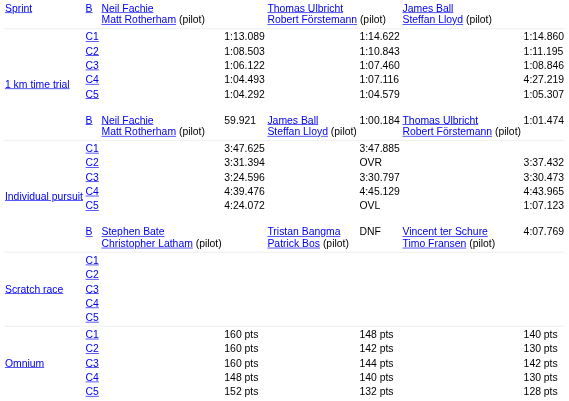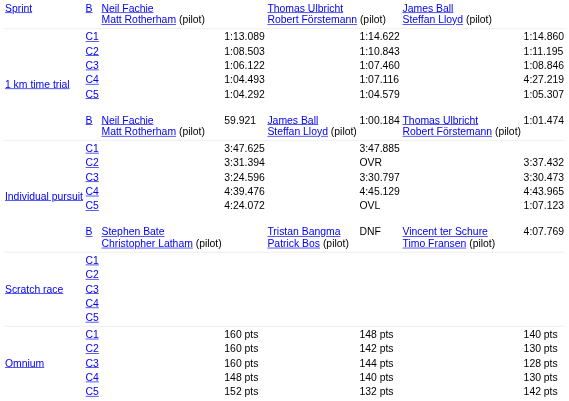(541, 363) 142 pts -> (541, 363) 128 pts
(541, 392) 128 pts -> (541, 392) 142 pts
